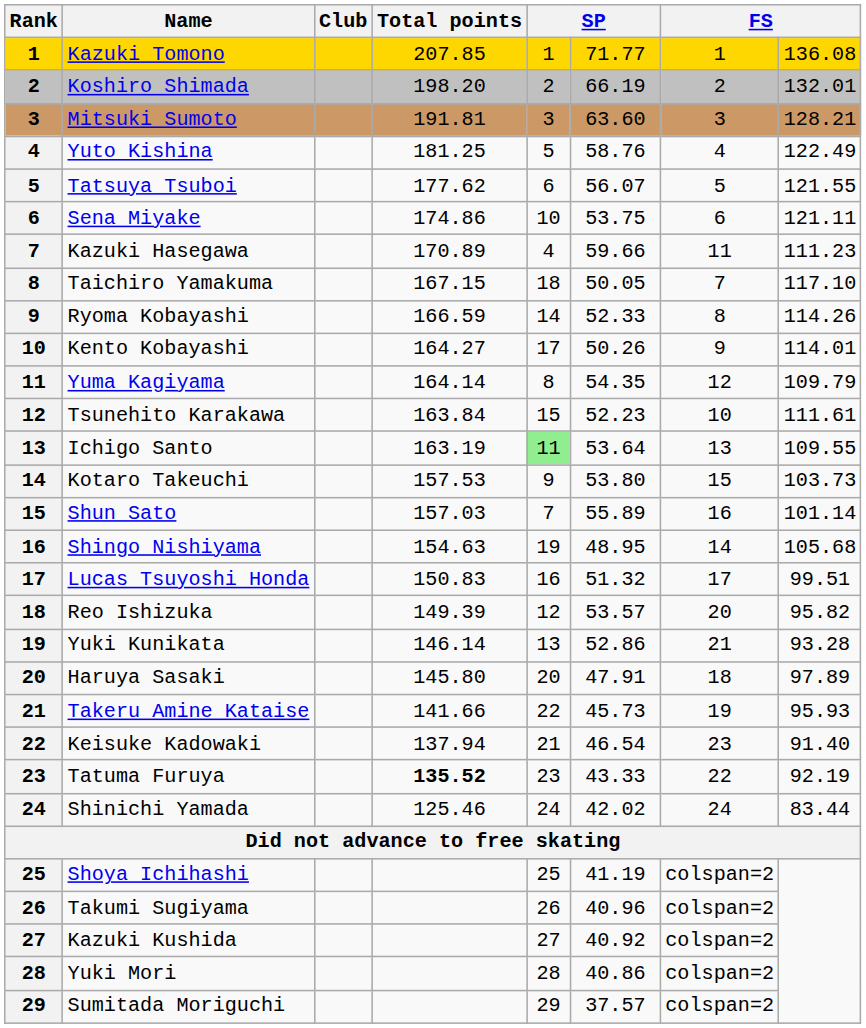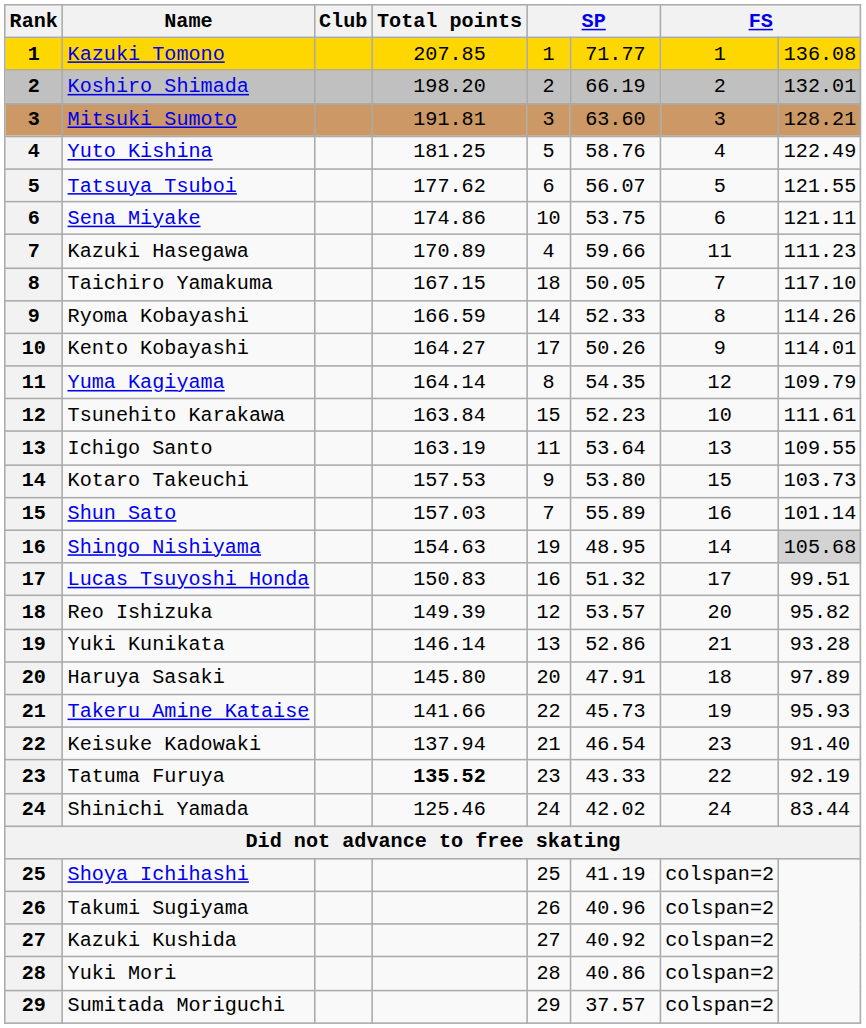(549, 448) lightgreen background -> (549, 448) no background
(820, 547) no background -> (820, 547) lightgrey background
